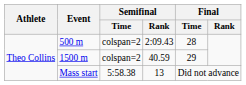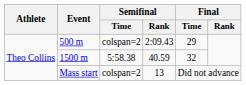(192, 42) 28 -> (192, 42) 29
(121, 58) colspan=2 -> (121, 58) 5:58.38
(192, 58) 29 -> (192, 58) 32
(121, 73) 5:58.38 -> (121, 73) colspan=2
